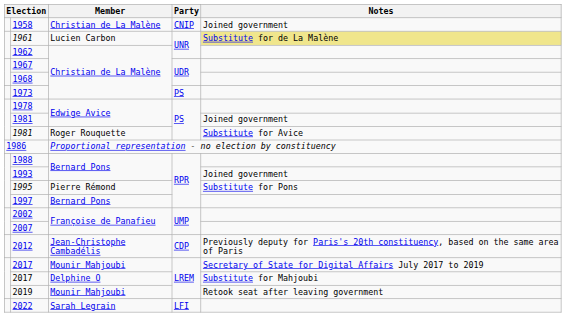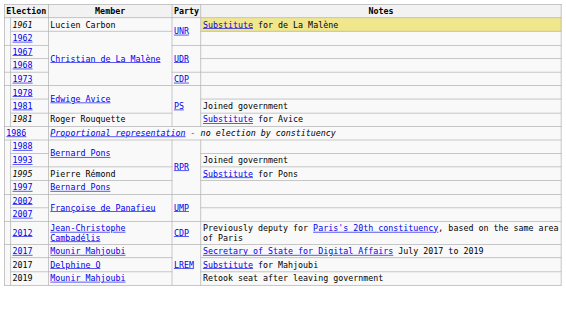- row: (23, 25)
(179, 92) PS -> (181, 79) CDP
- row: (23, 305)
